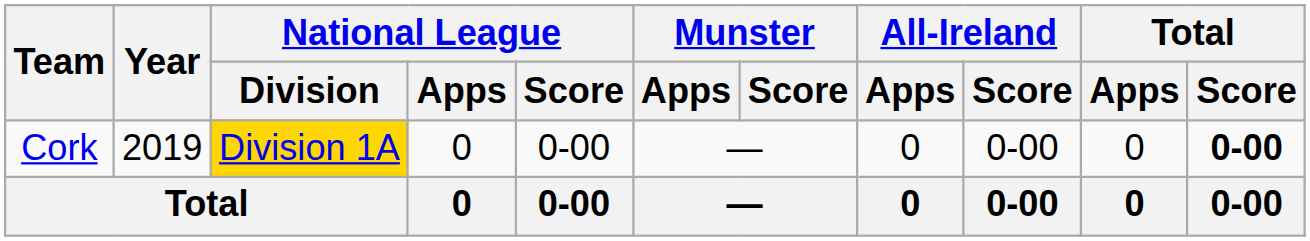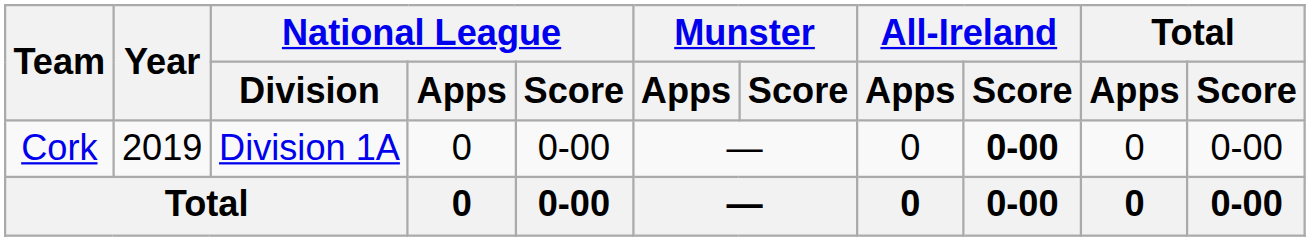(309, 147) gold background -> (309, 147) no background
(1022, 147) normal -> (1022, 147) bold
(1247, 147) bold -> (1247, 147) normal
